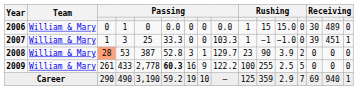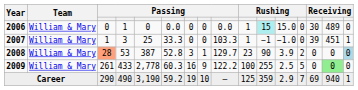(266, 27) no background -> (266, 27) paleturquoise background
(348, 53) no background -> (348, 53) lightblue background
(173, 66) bold -> (173, 66) normal
(333, 66) no background -> (333, 66) lightgreen background
